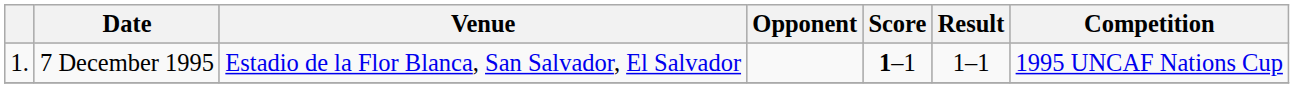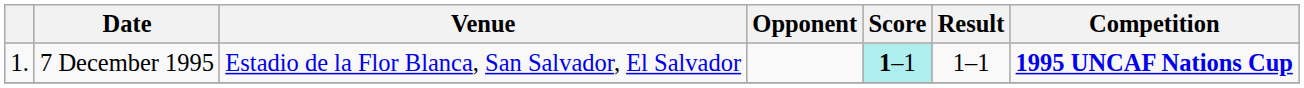(897, 62) no background -> (897, 62) paleturquoise background
(1149, 62) normal -> (1154, 62) bold
